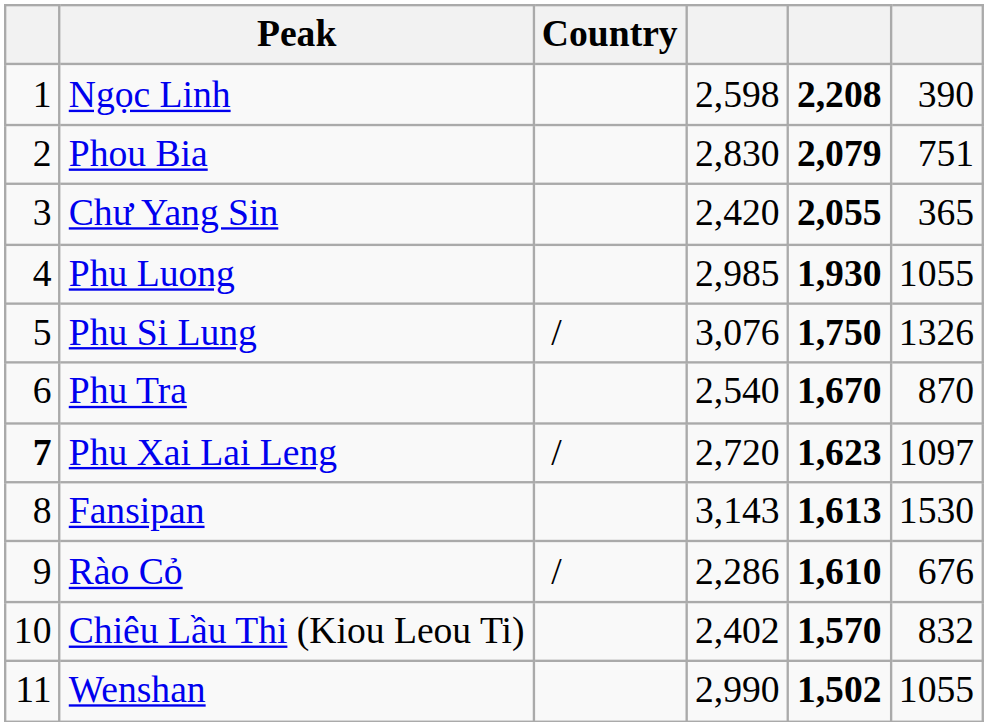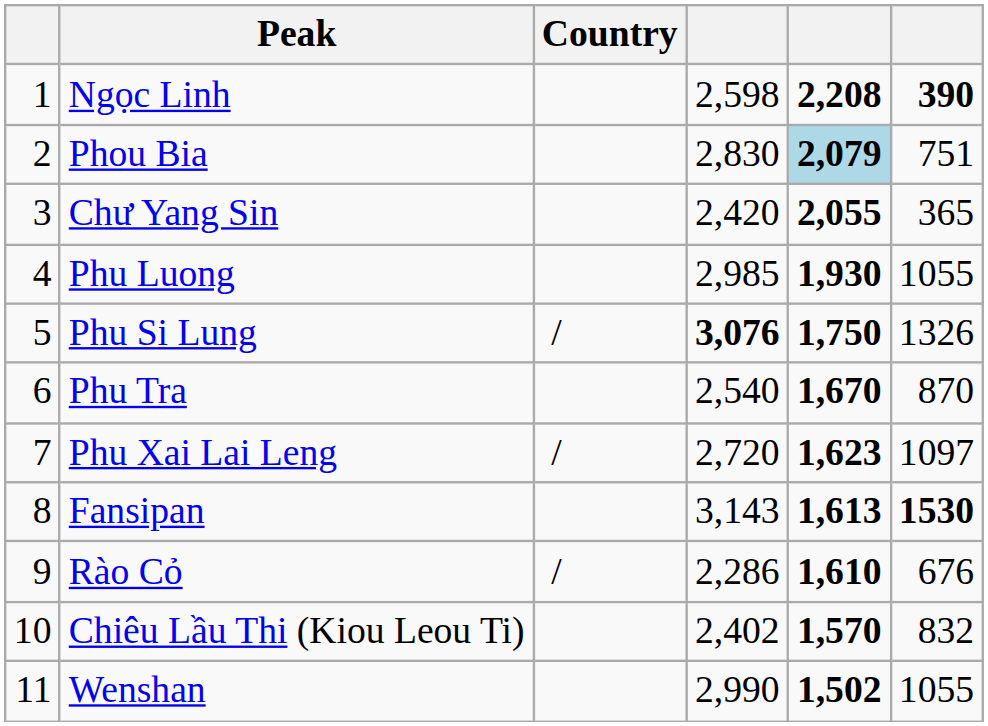(946, 93) normal -> (946, 93) bold
(839, 153) no background -> (839, 153) lightblue background
(737, 332) normal -> (737, 332) bold
(42, 451) bold -> (42, 451) normal
(936, 511) normal -> (936, 511) bold
